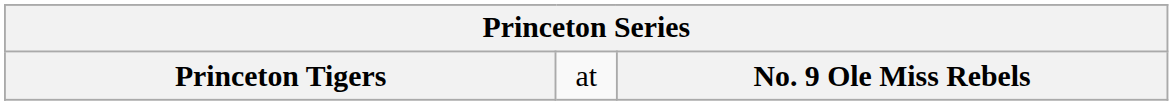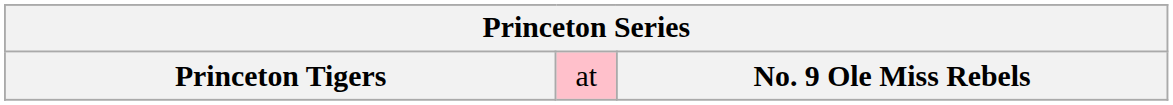(586, 75) no background -> (586, 75) pink background
